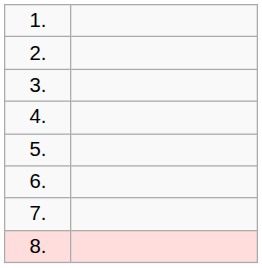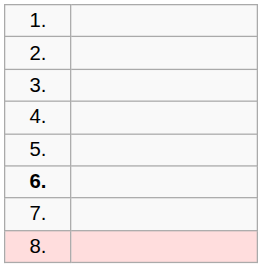(38, 181) normal -> (38, 181) bold
